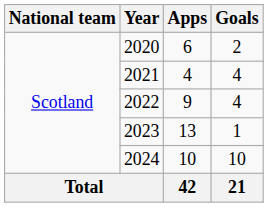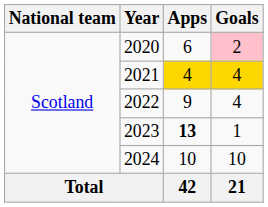(237, 46) no background -> (237, 46) pink background
(187, 74) no background -> (187, 74) gold background
(237, 74) no background -> (237, 74) gold background
(187, 131) normal -> (187, 131) bold
